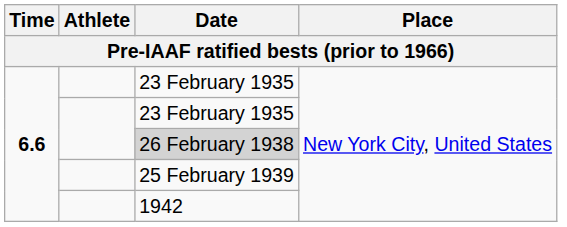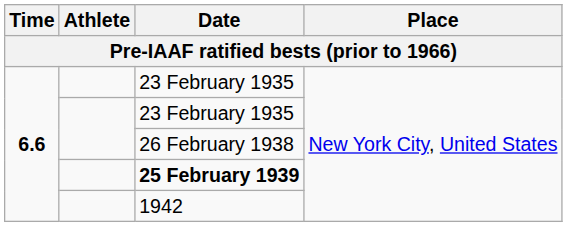(217, 145) lightgrey background -> (217, 145) no background
(217, 176) normal -> (219, 176) bold
